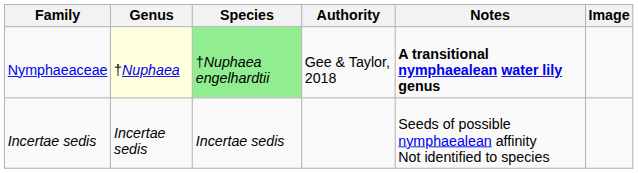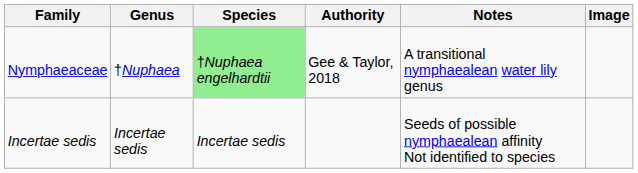(147, 70) lightyellow background -> (147, 70) no background
(480, 70) bold -> (480, 70) normal
